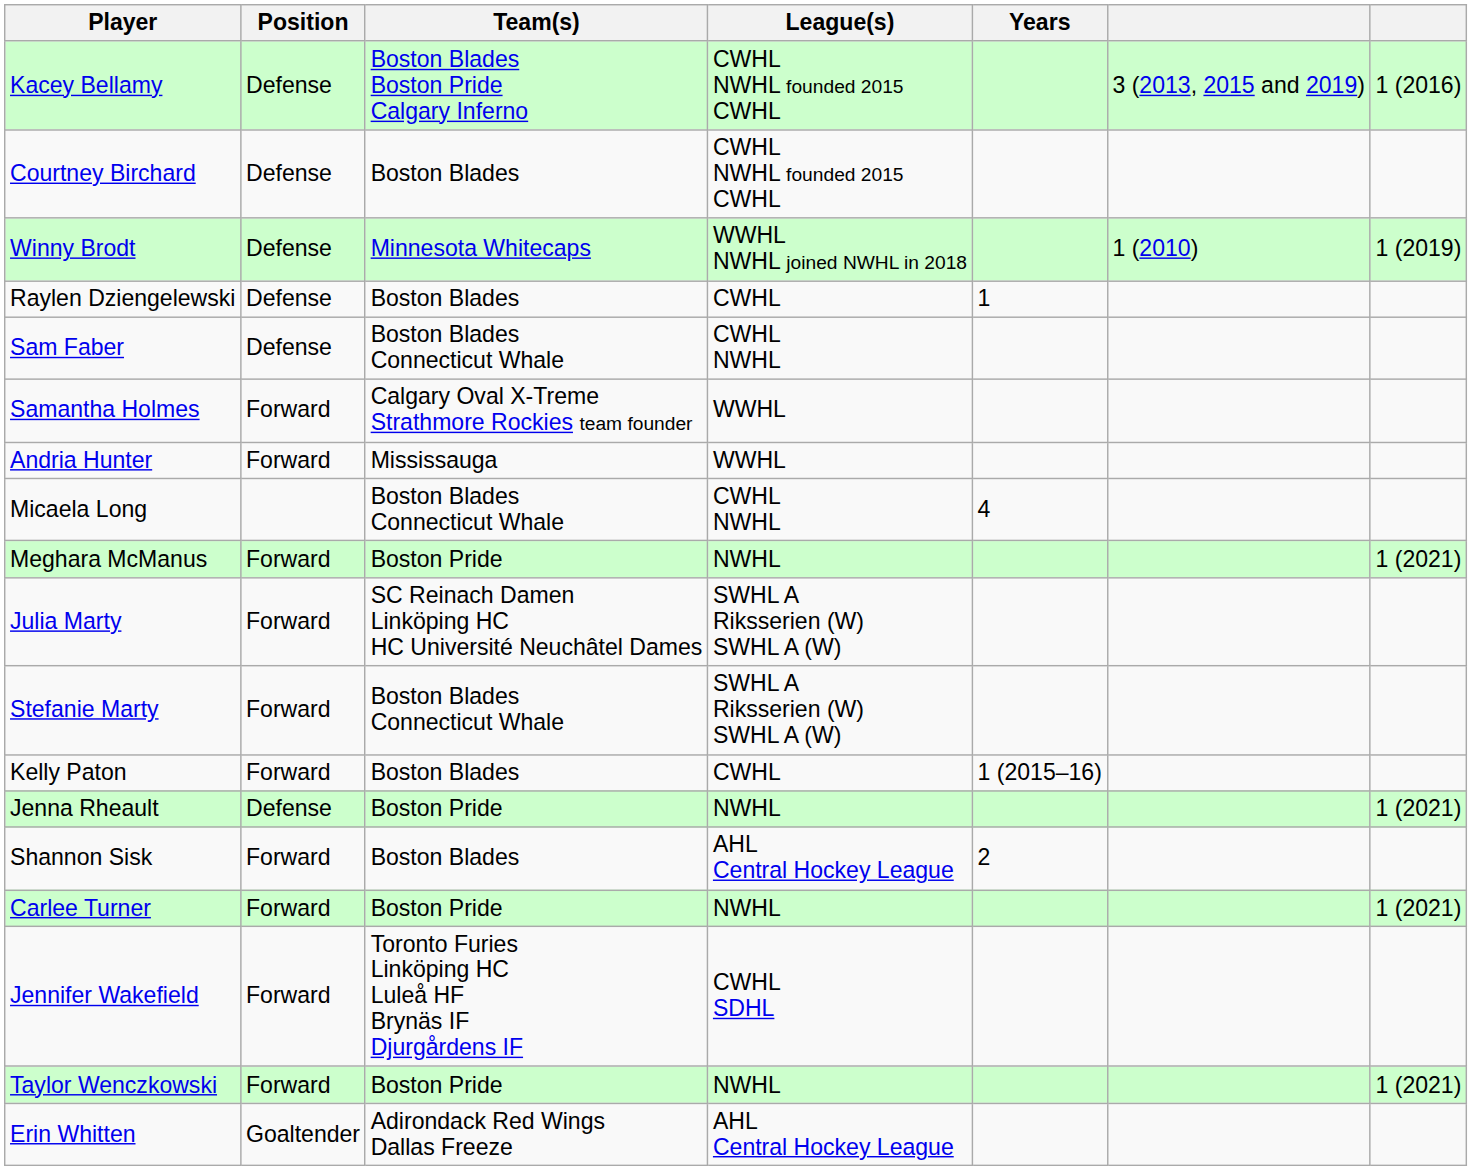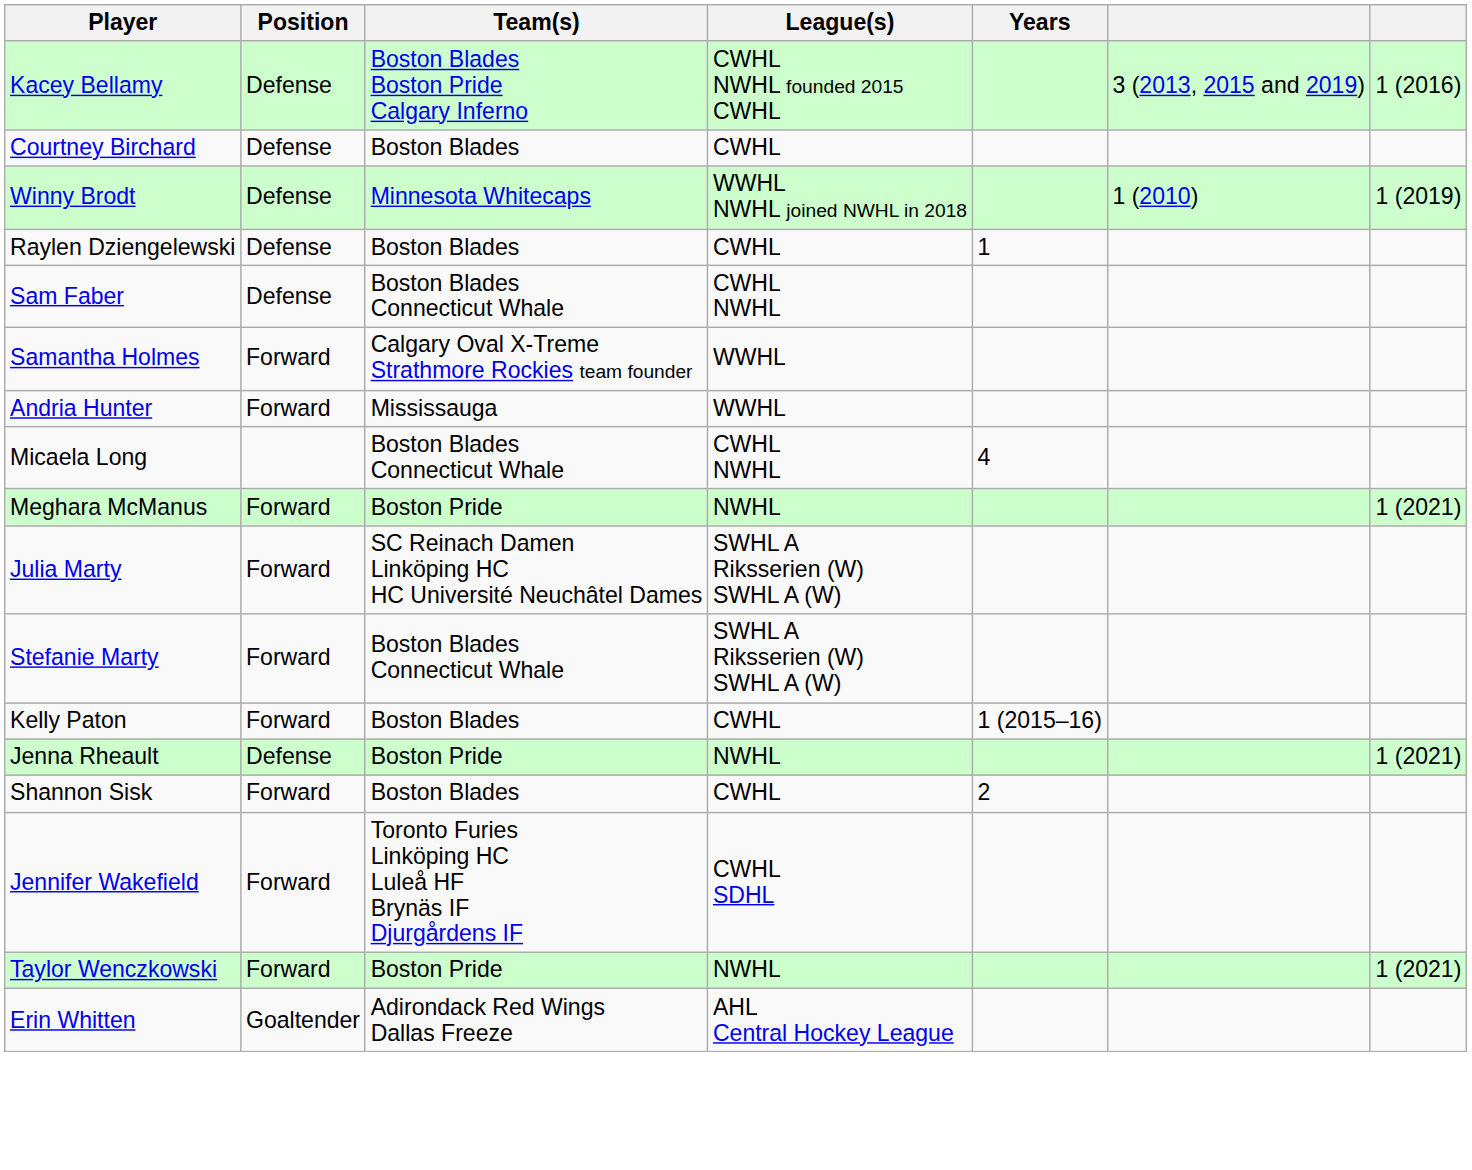(808, 173) CWHL NWHL founded 2015 CWHL -> (747, 147) CWHL
(833, 858) AHL Central Hockey League -> (747, 793) CWHL
- row: (80, 907)
